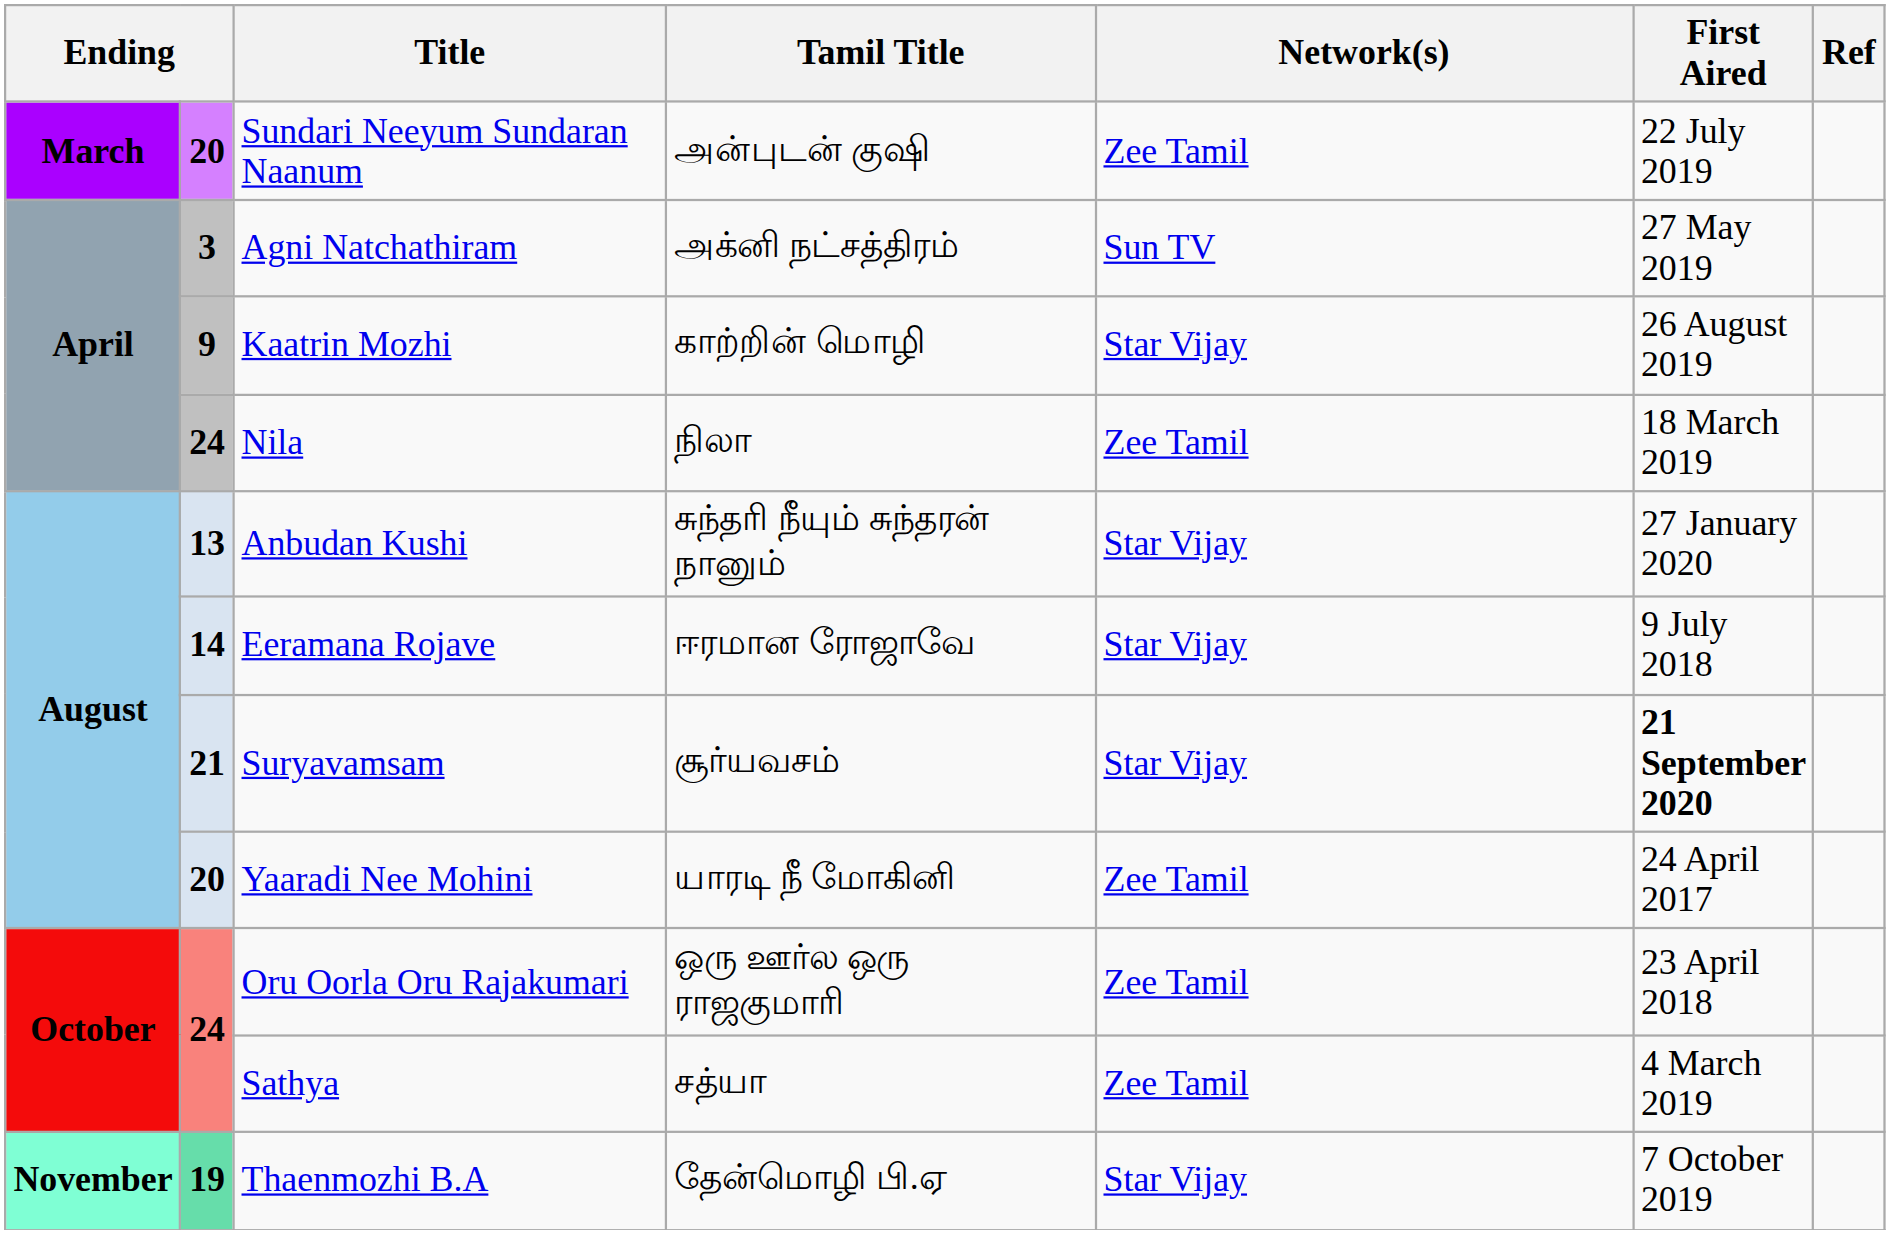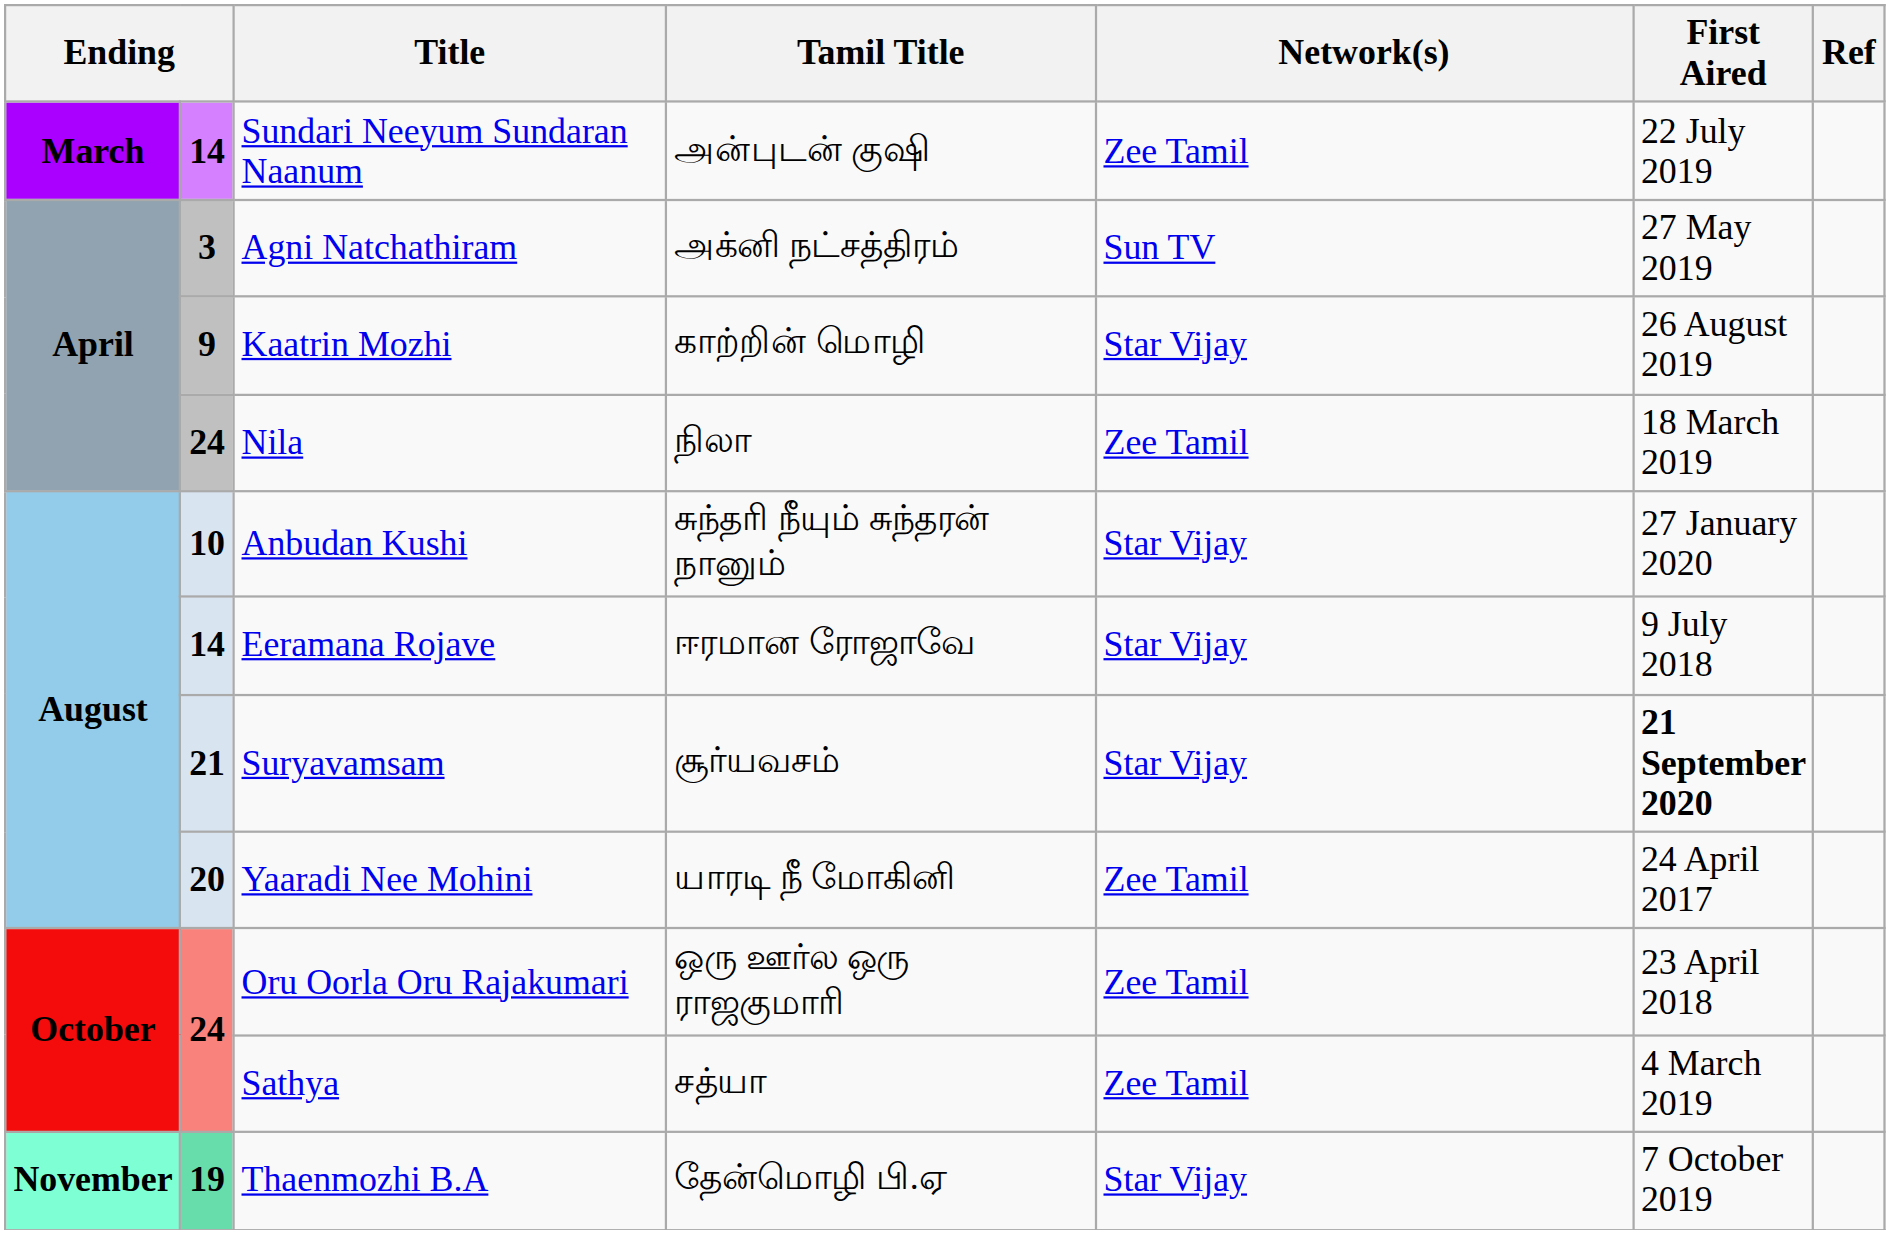(207, 150) 20 -> (207, 150) 14
(207, 543) 13 -> (207, 543) 10
